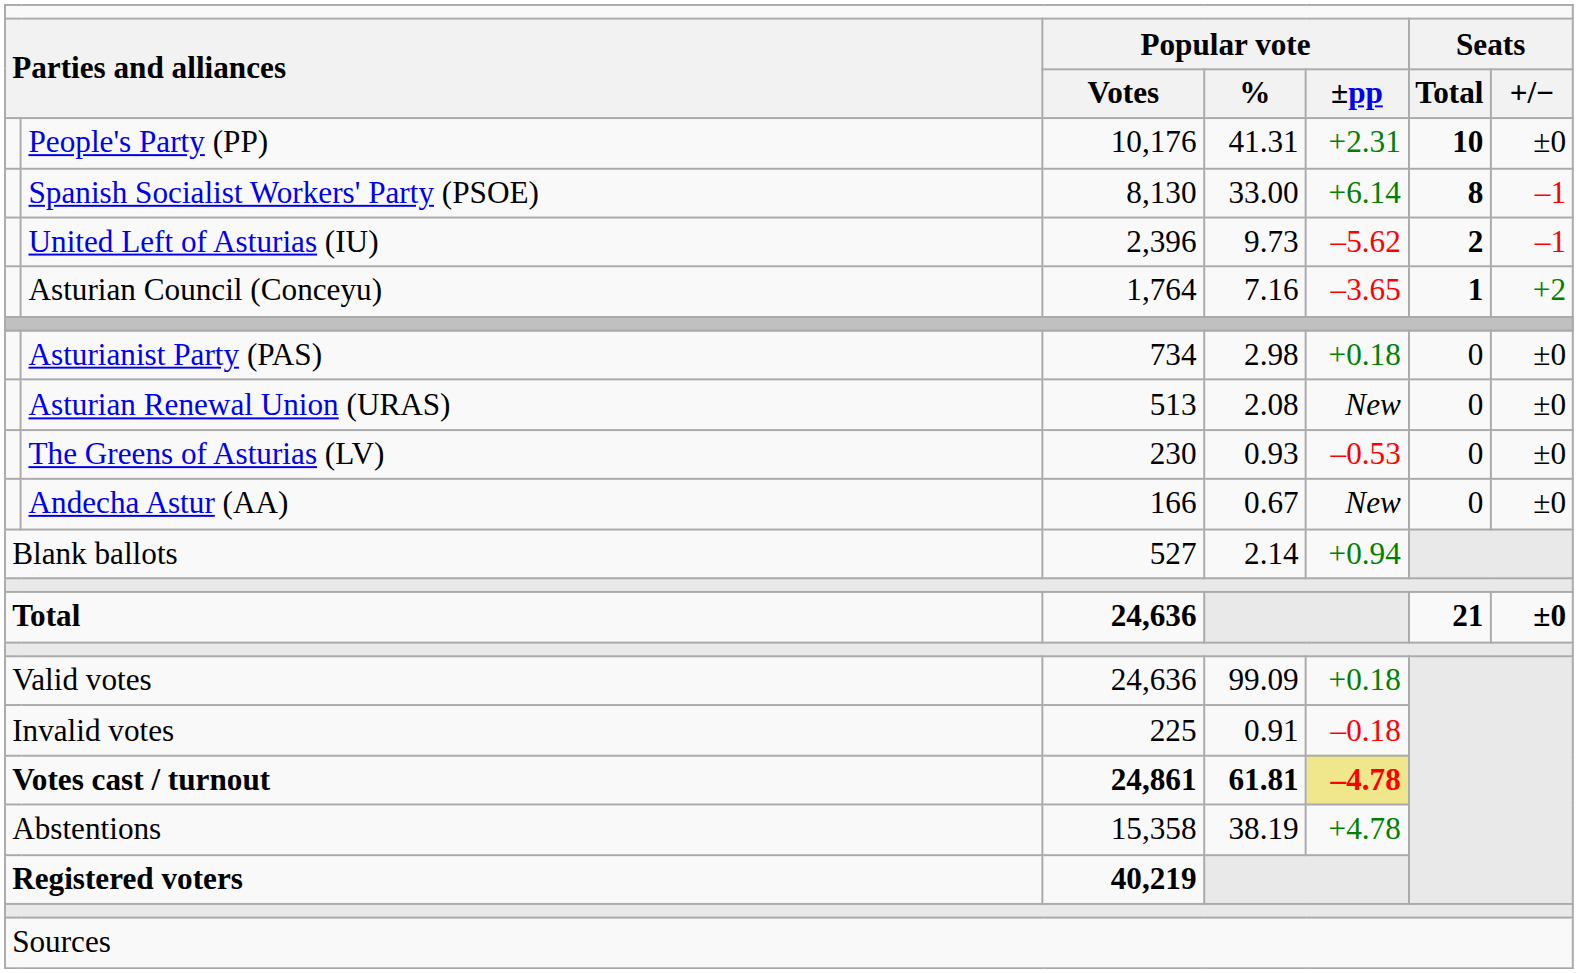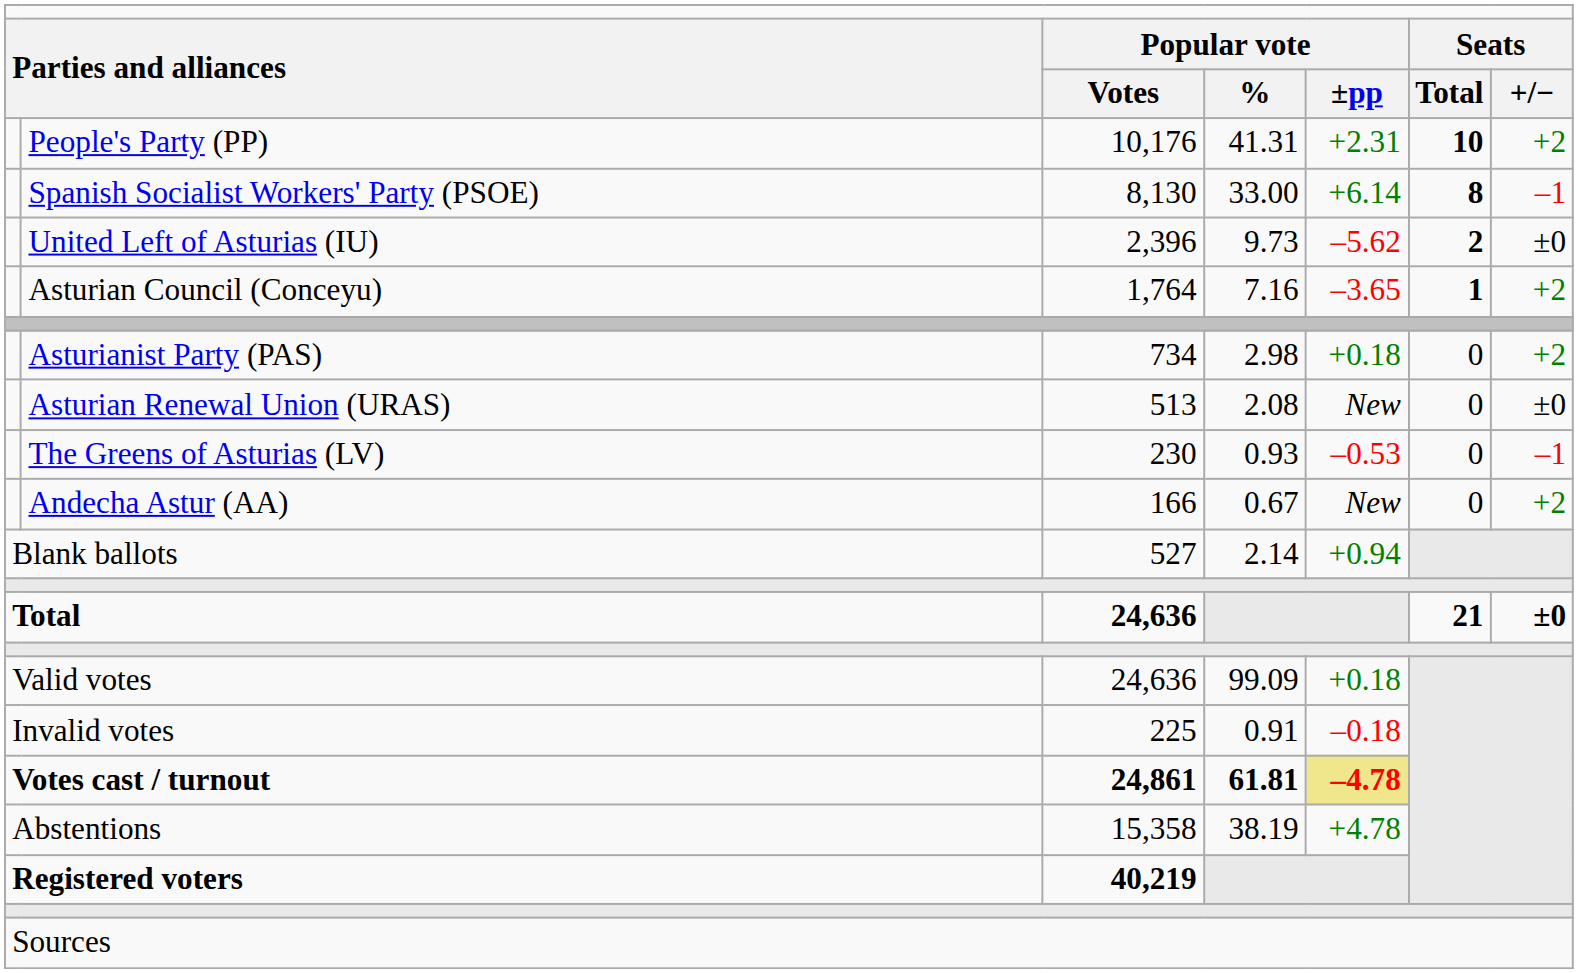(1550, 142) ±0 -> (1549, 142) +2
(1550, 241) –1 -> (1550, 241) ±0
(1550, 354) ±0 -> (1549, 354) +2
(1550, 453) ±0 -> (1550, 453) –1
(1550, 503) ±0 -> (1549, 503) +2
